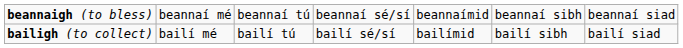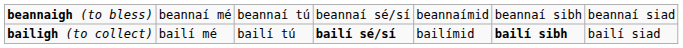(356, 34) normal -> (356, 34) bold
(531, 34) normal -> (531, 34) bold
